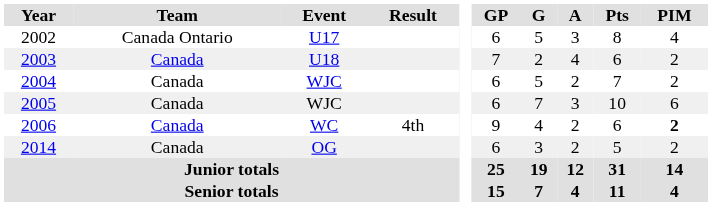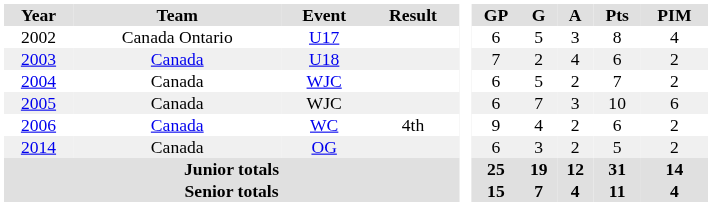(674, 124) bold -> (674, 124) normal
